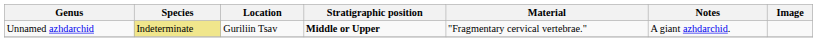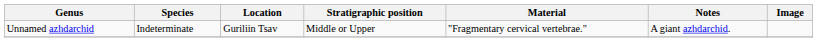(165, 28) khaki background -> (165, 28) no background
(343, 28) bold -> (341, 28) normal
